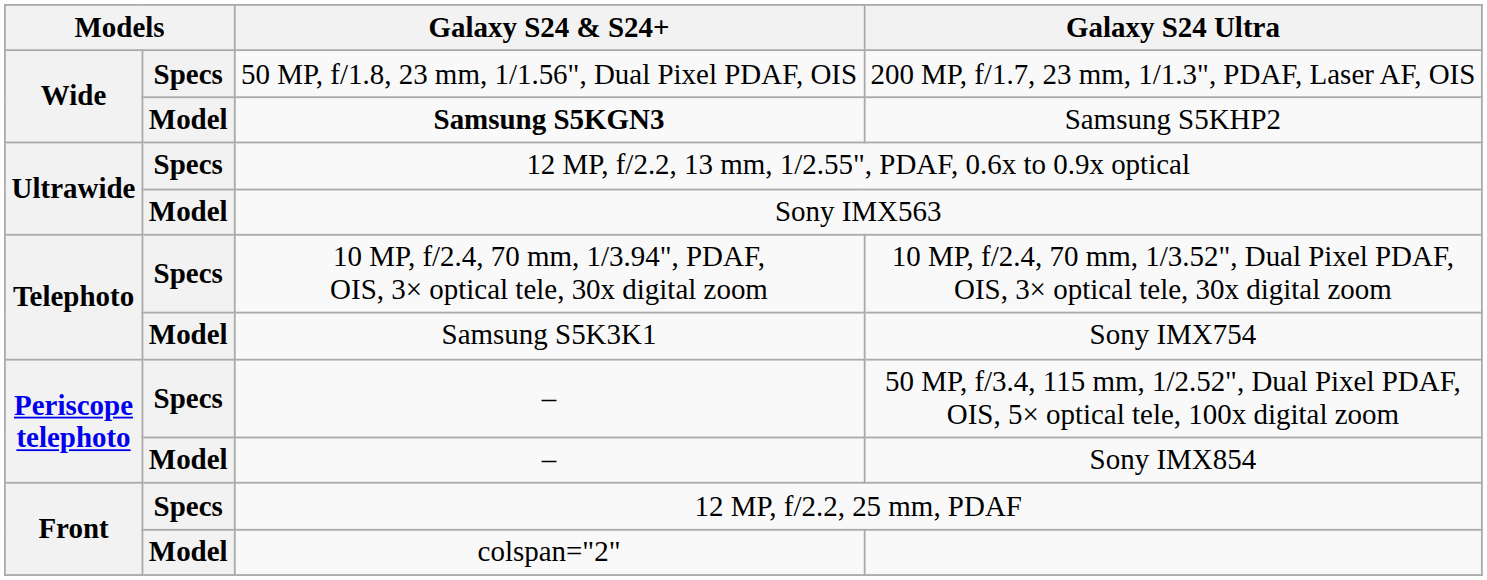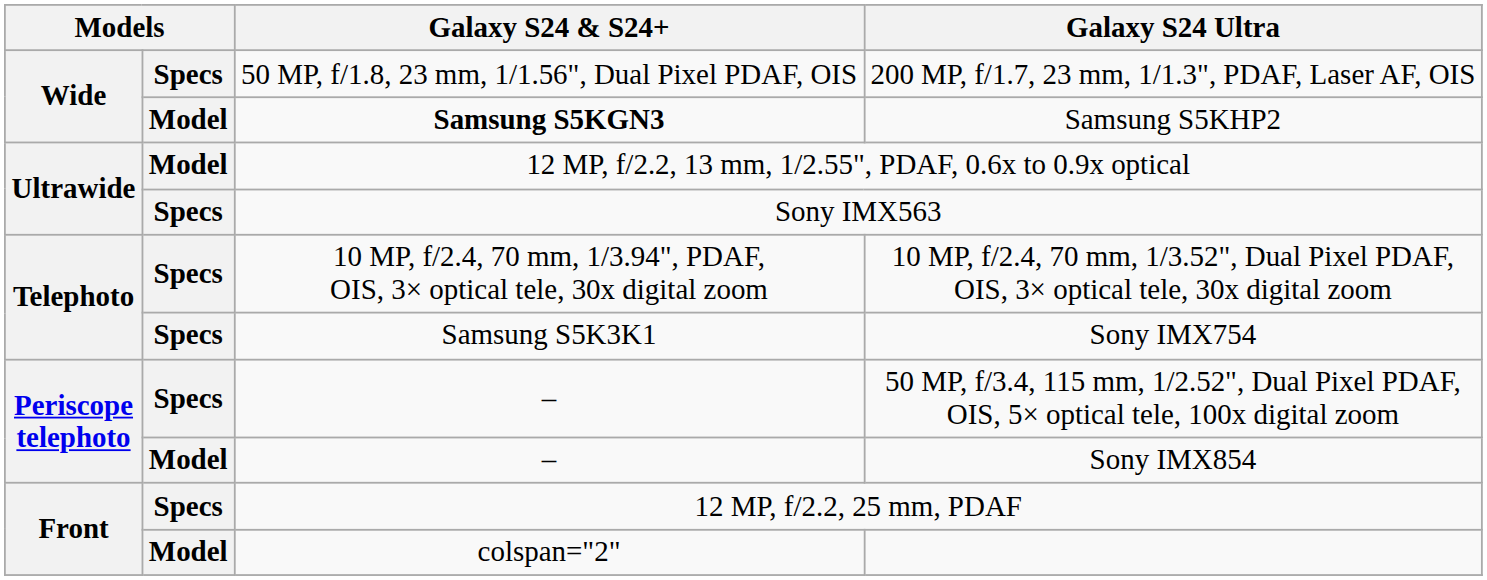(188, 165) Specs -> (188, 165) Model
(188, 211) Model -> (188, 211) Specs
(188, 335) Model -> (188, 335) Specs
